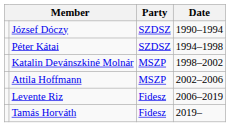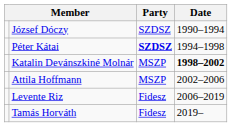(155, 46) normal -> (155, 46) bold
(199, 63) normal -> (201, 63) bold
